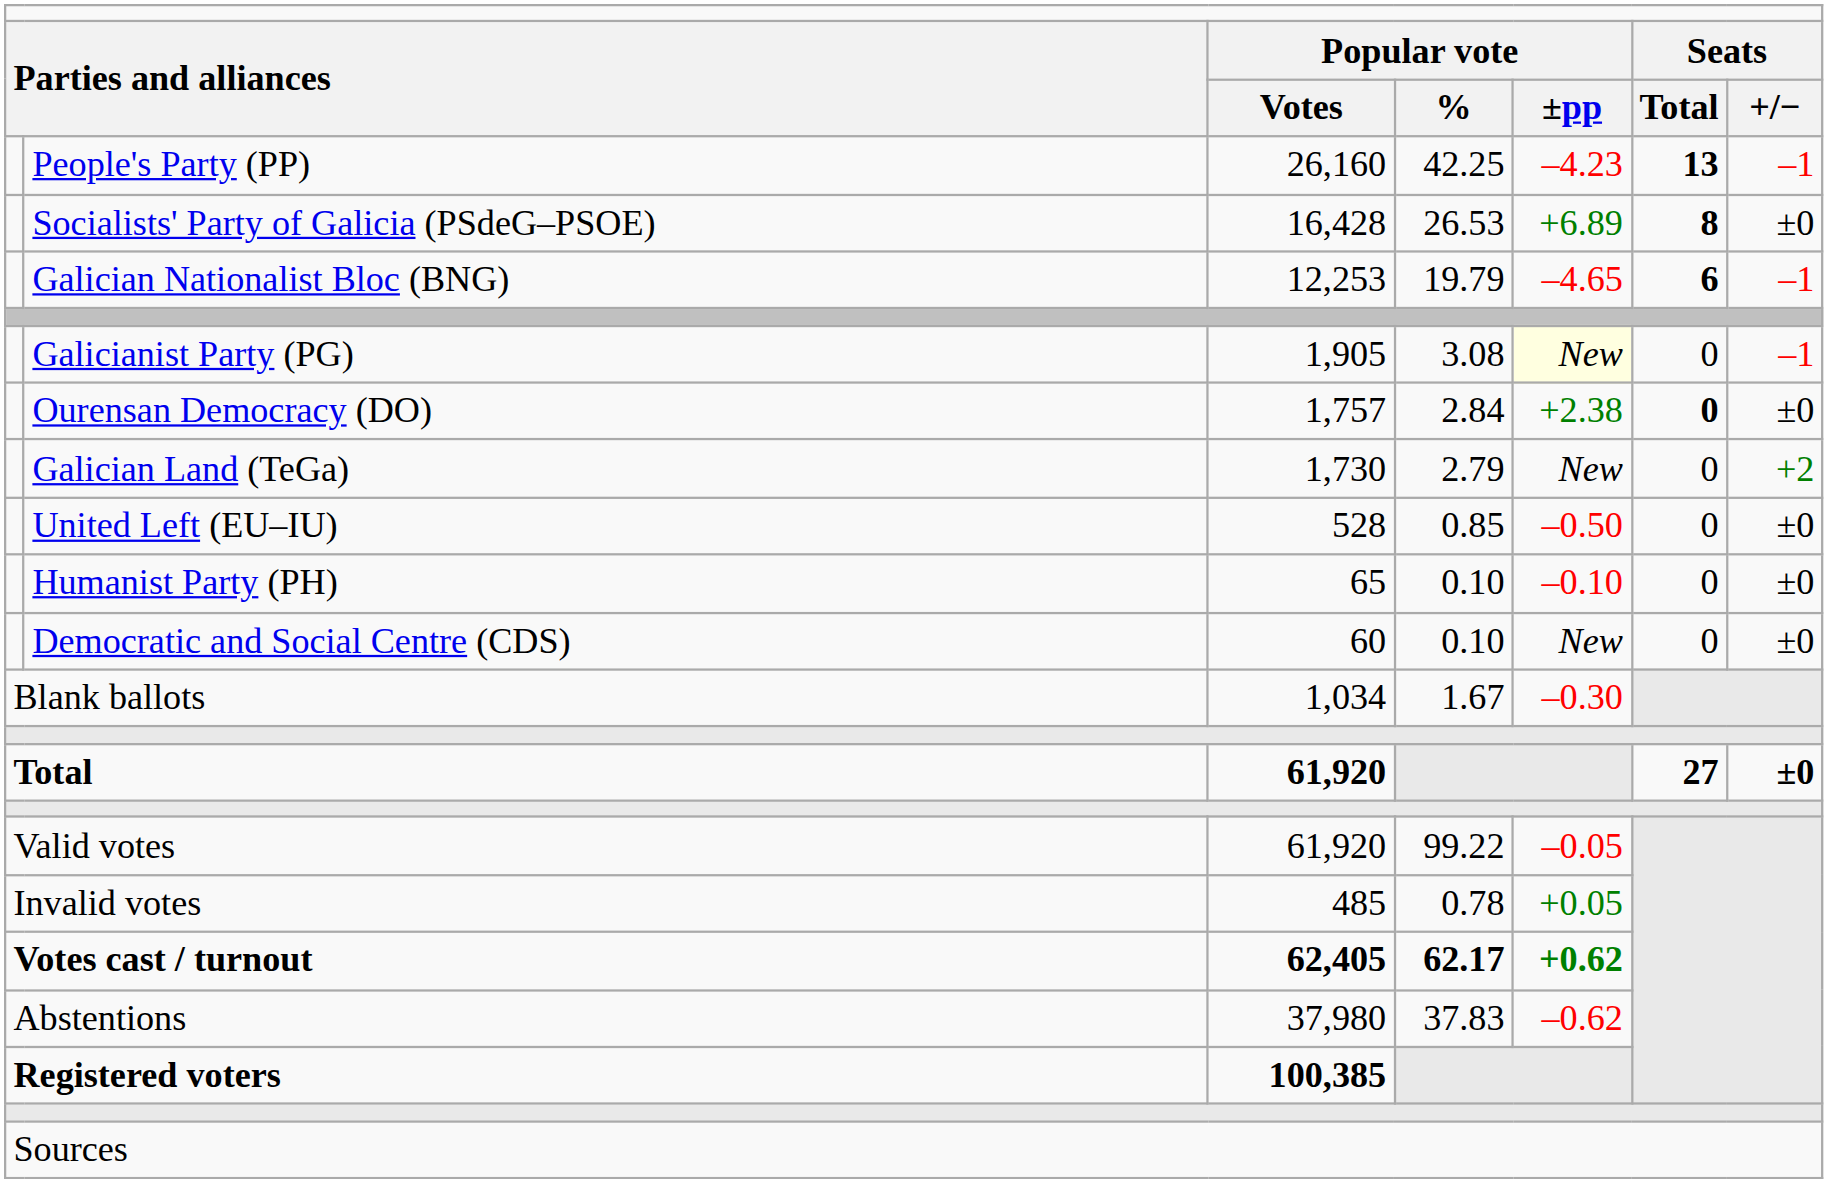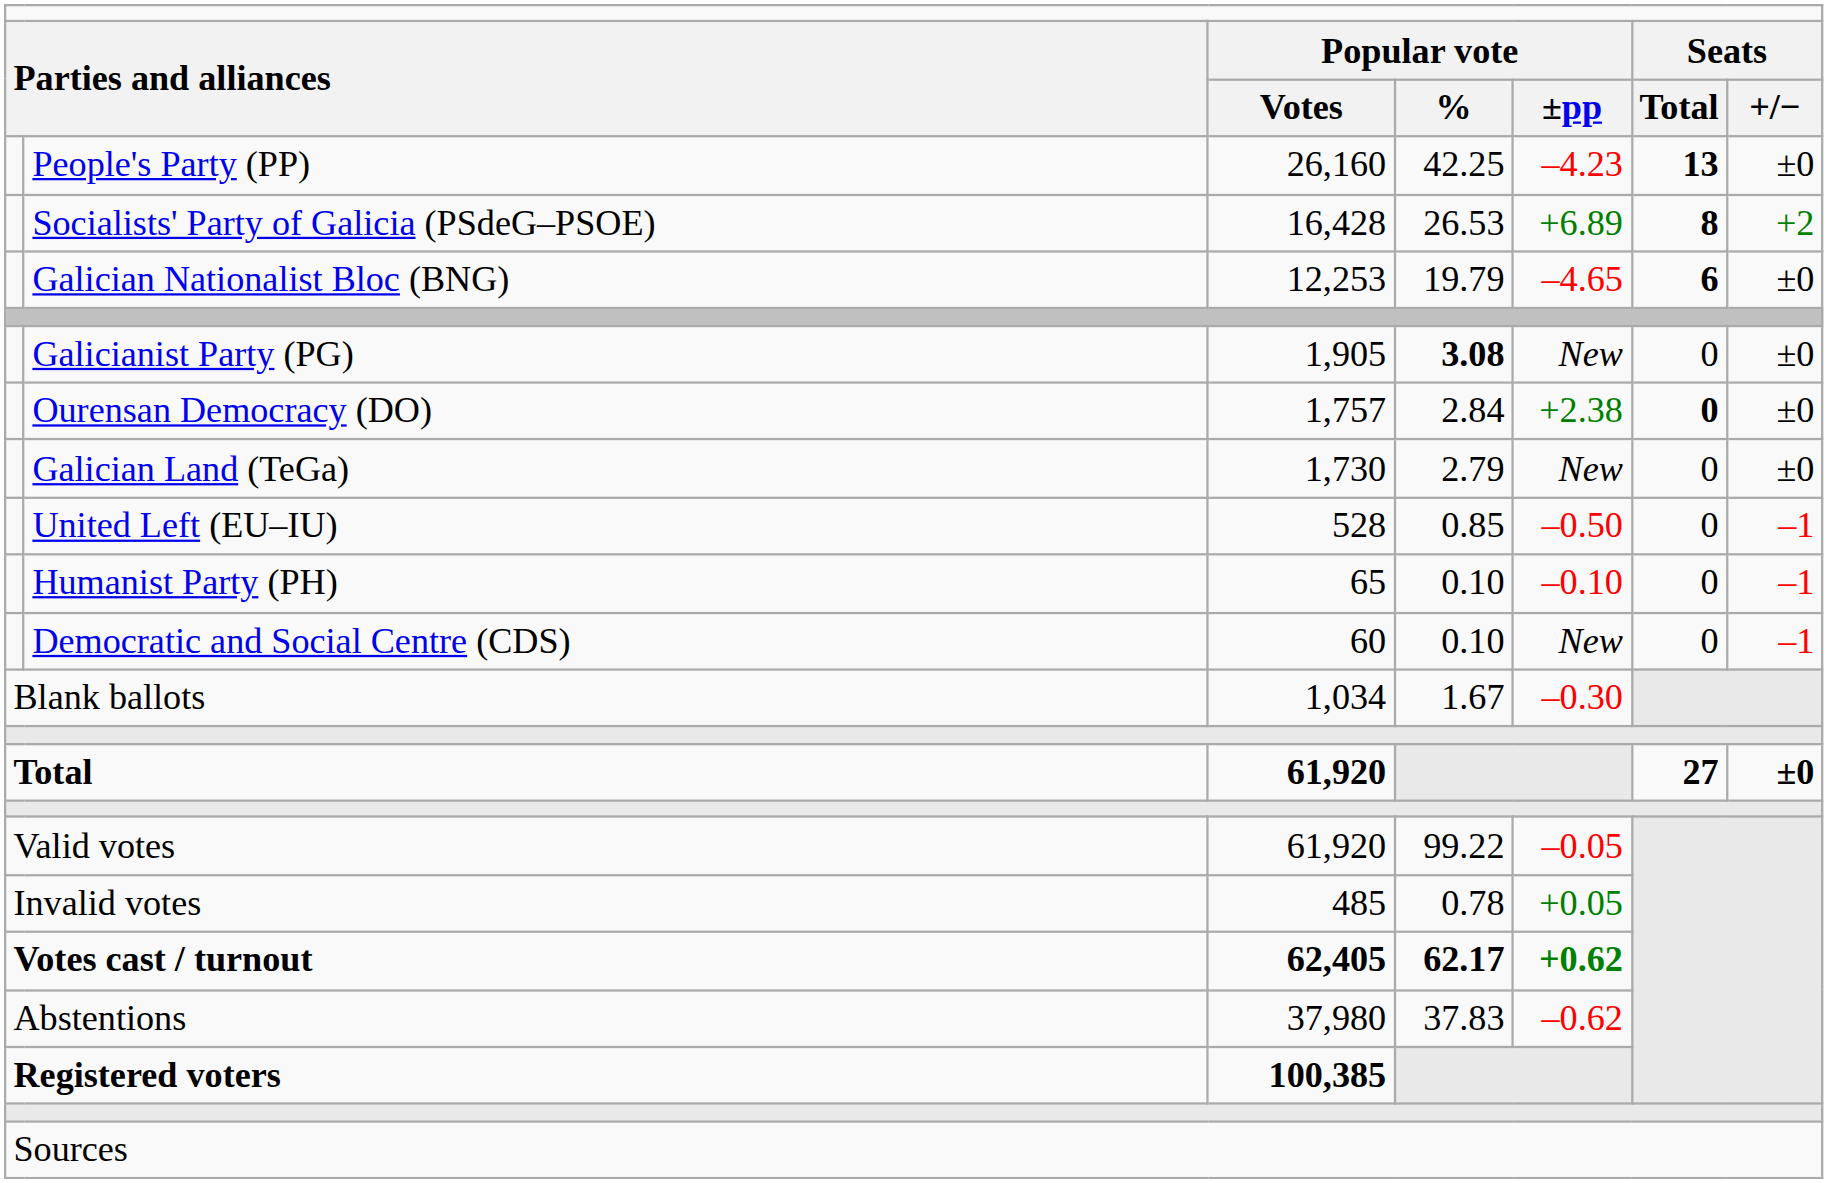(1796, 164) –1 -> (1795, 164) ±0
(1795, 221) ±0 -> (1795, 221) +2
(1796, 279) –1 -> (1795, 279) ±0
(1473, 353) normal -> (1473, 353) bold
(1591, 353) lightyellow background -> (1591, 353) no background
(1796, 353) –1 -> (1795, 353) ±0
(1795, 467) +2 -> (1795, 467) ±0
(1795, 525) ±0 -> (1796, 525) –1
(1795, 582) ±0 -> (1796, 582) –1
(1795, 639) ±0 -> (1796, 639) –1
